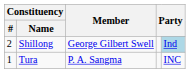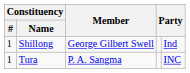(9, 44) 2 -> (9, 44) 1
(170, 44) lightblue background -> (170, 44) no background
